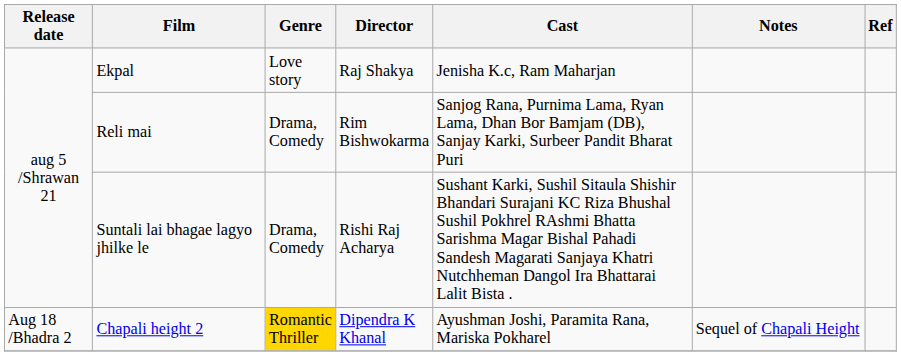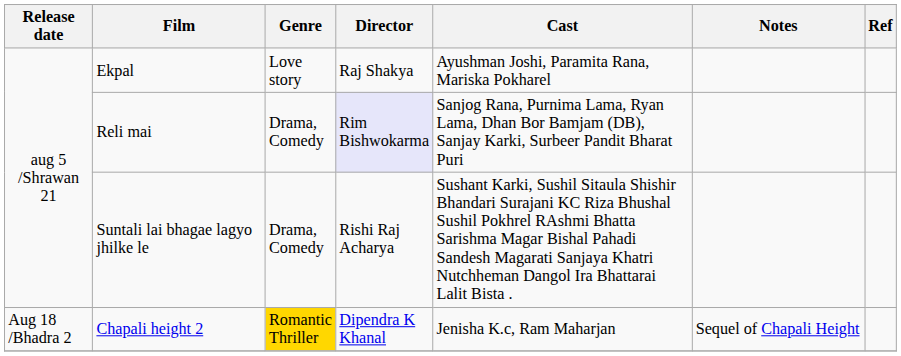(526, 70) Jenisha K.c, Ram Maharjan -> (543, 70) Ayushman Joshi, Paramita Rana, Mariska Pokharel
(384, 132) no background -> (384, 132) lavender background
(543, 328) Ayushman Joshi, Paramita Rana, Mariska Pokharel -> (526, 328) Jenisha K.c, Ram Maharjan
